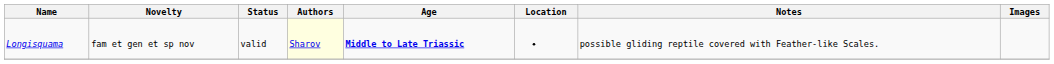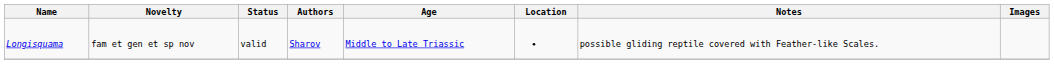(305, 44) lightyellow background -> (305, 44) no background
(405, 44) bold -> (405, 44) normal
